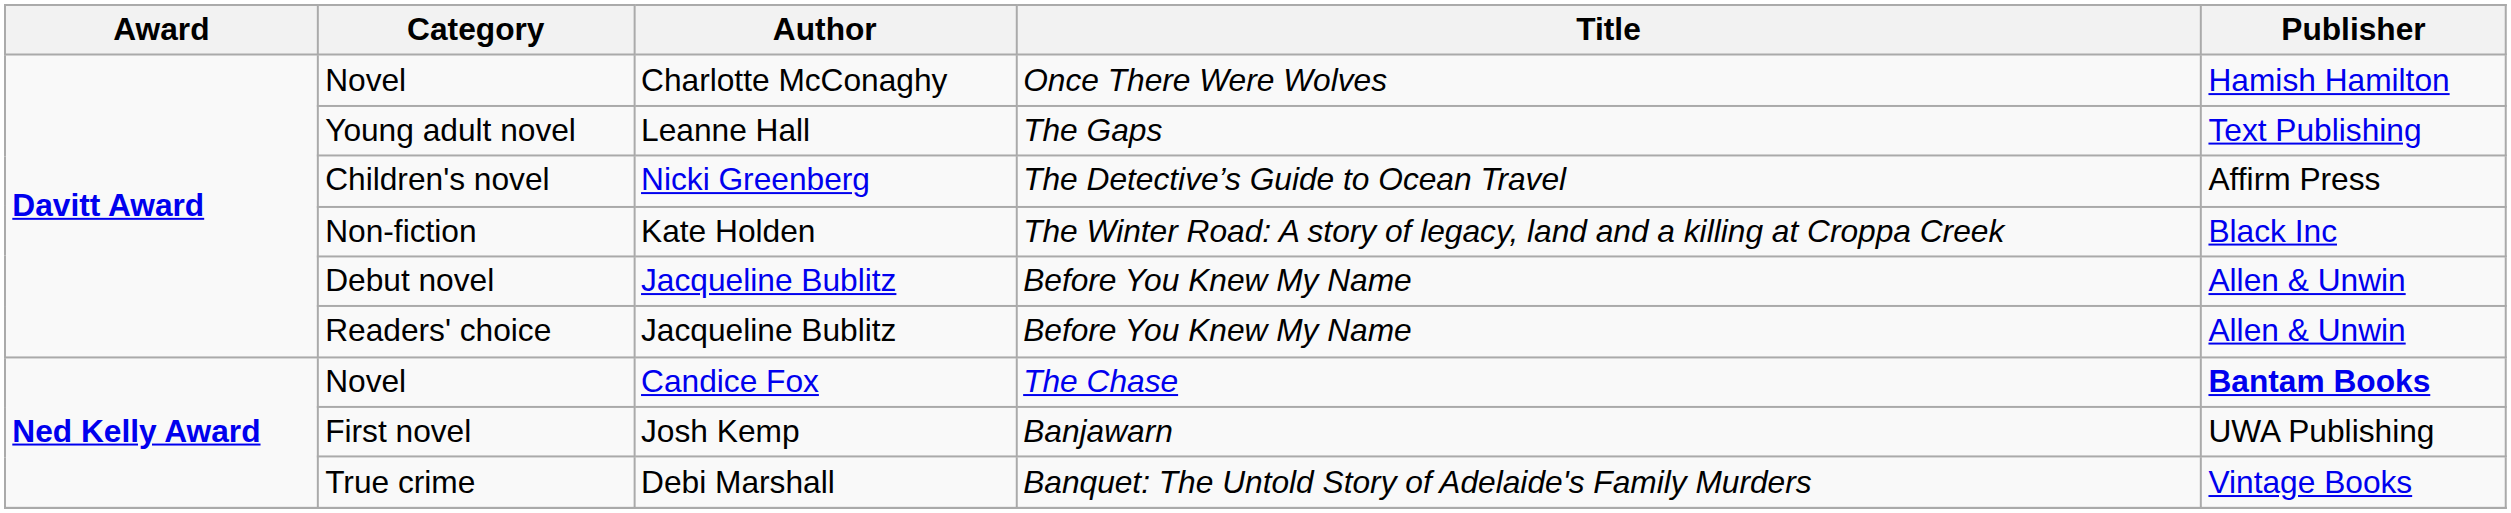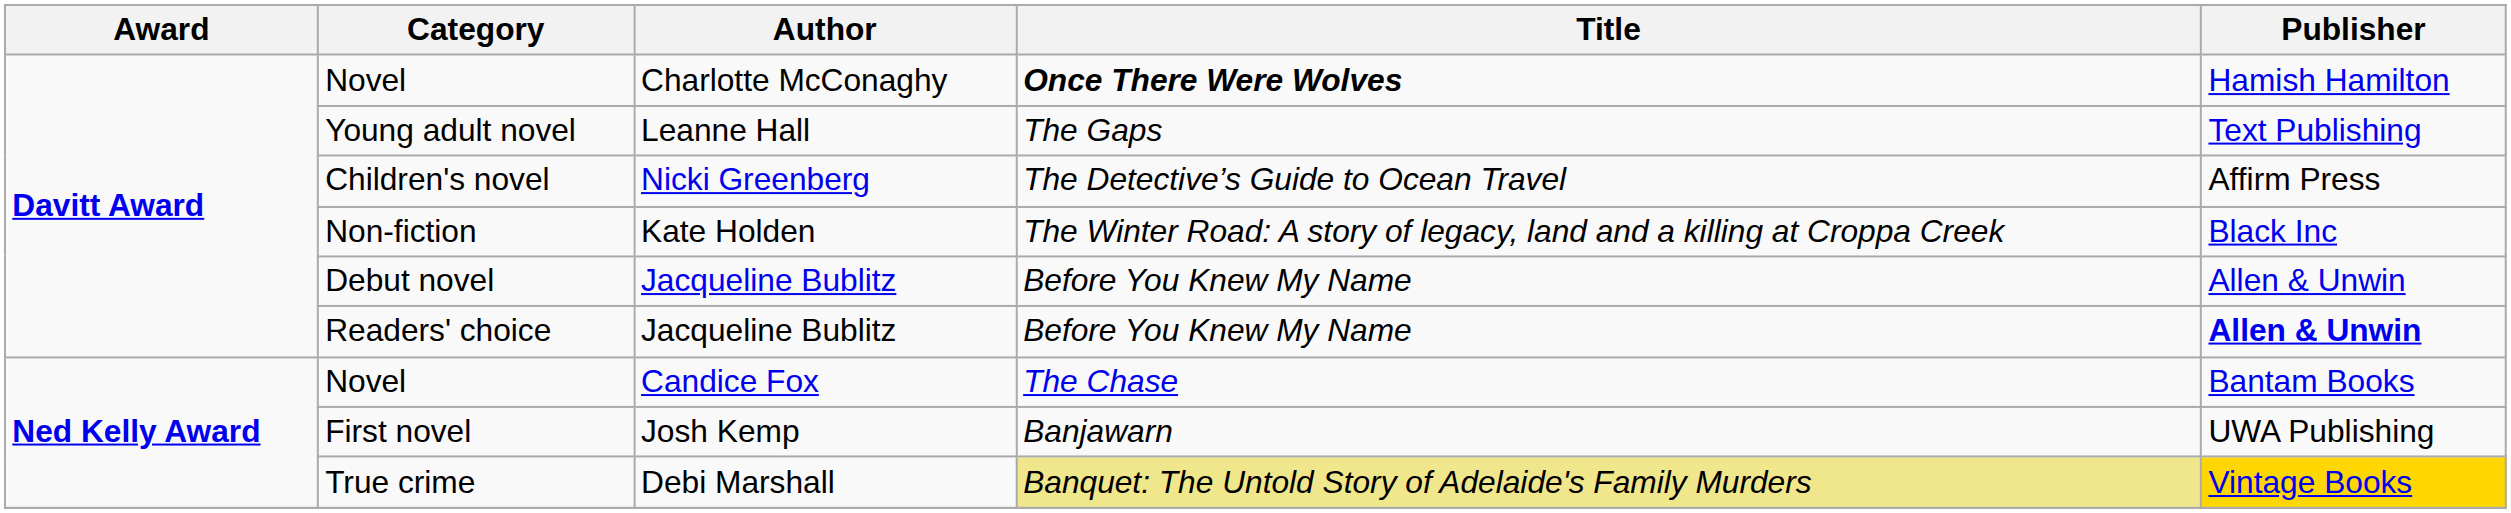(1205, 79) normal -> (1213, 79) bold
(2307, 331) normal -> (2315, 331) bold
(2319, 381) bold -> (2311, 381) normal
(1417, 481) no background -> (1417, 481) khaki background
(2310, 481) no background -> (2310, 481) gold background
